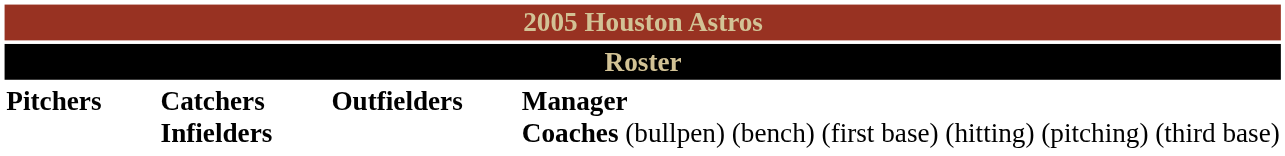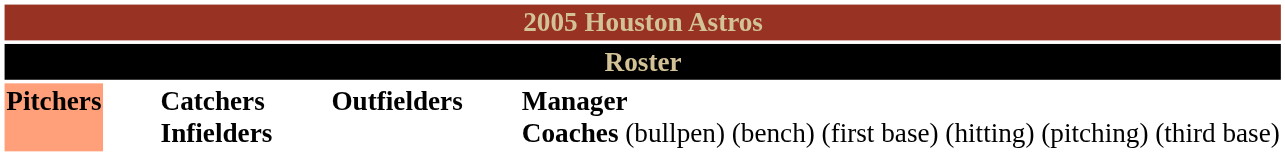(54, 100) no background -> (54, 100) lightsalmon background
